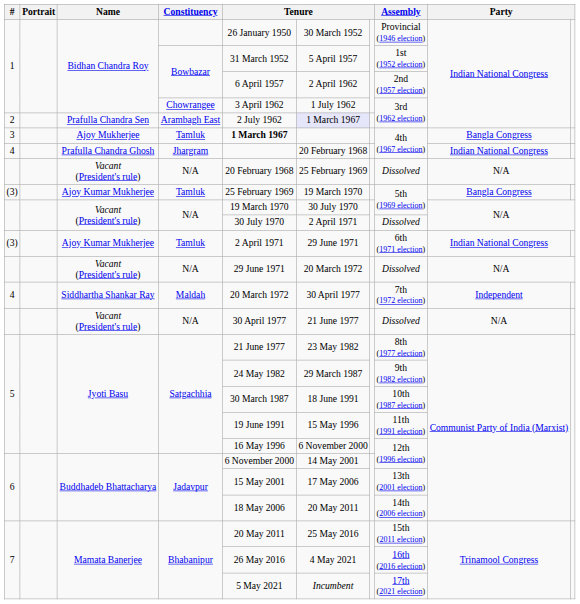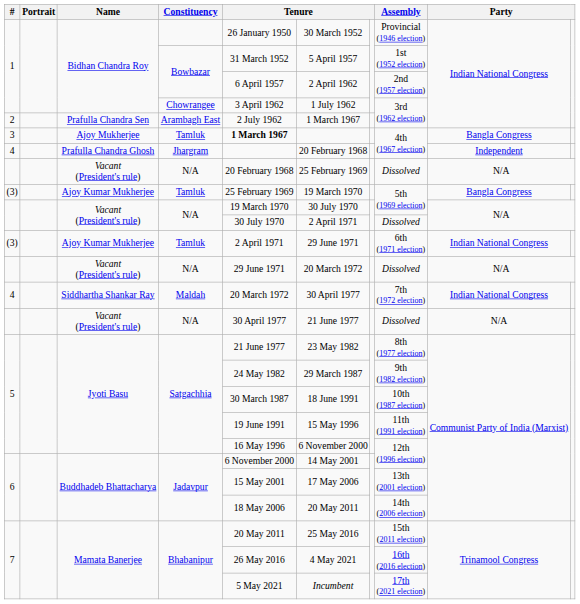(333, 120) lavender background -> (333, 120) no background
(499, 151) Indian National Congress -> (499, 151) Independent
(499, 295) Independent -> (499, 295) Indian National Congress
